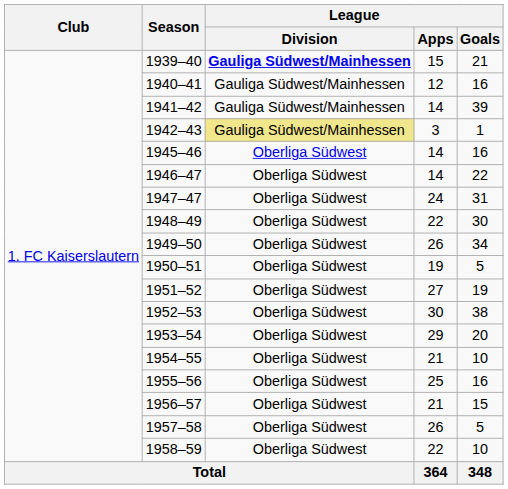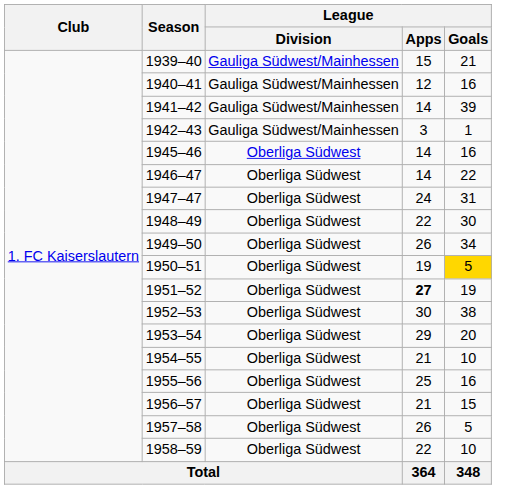(310, 61) bold -> (304, 61) normal
(310, 130) khaki background -> (304, 130) no background
(480, 267) no background -> (468, 267) gold background
(435, 289) normal -> (424, 289) bold
